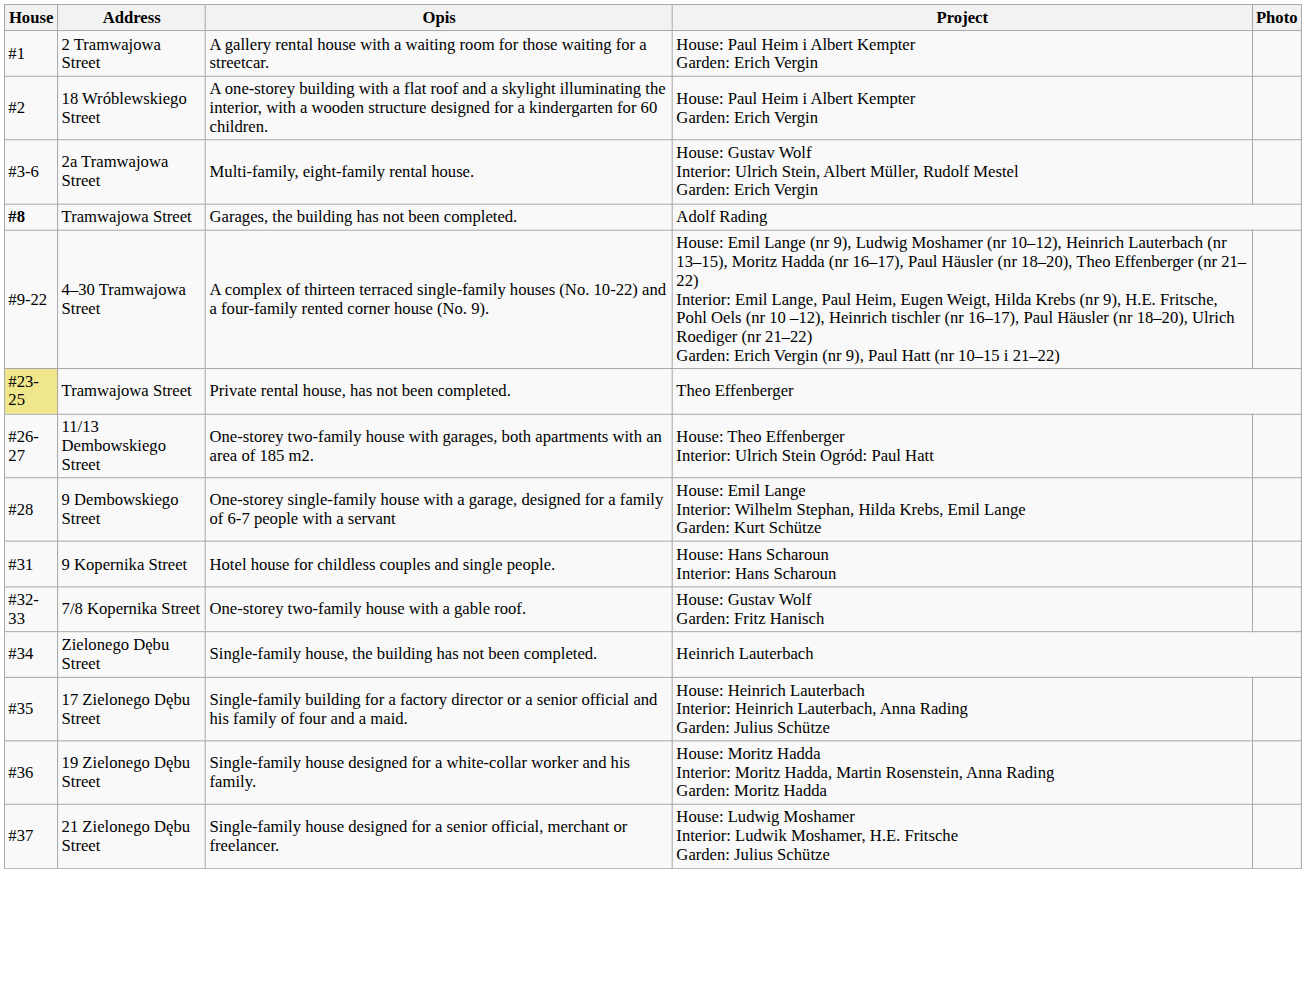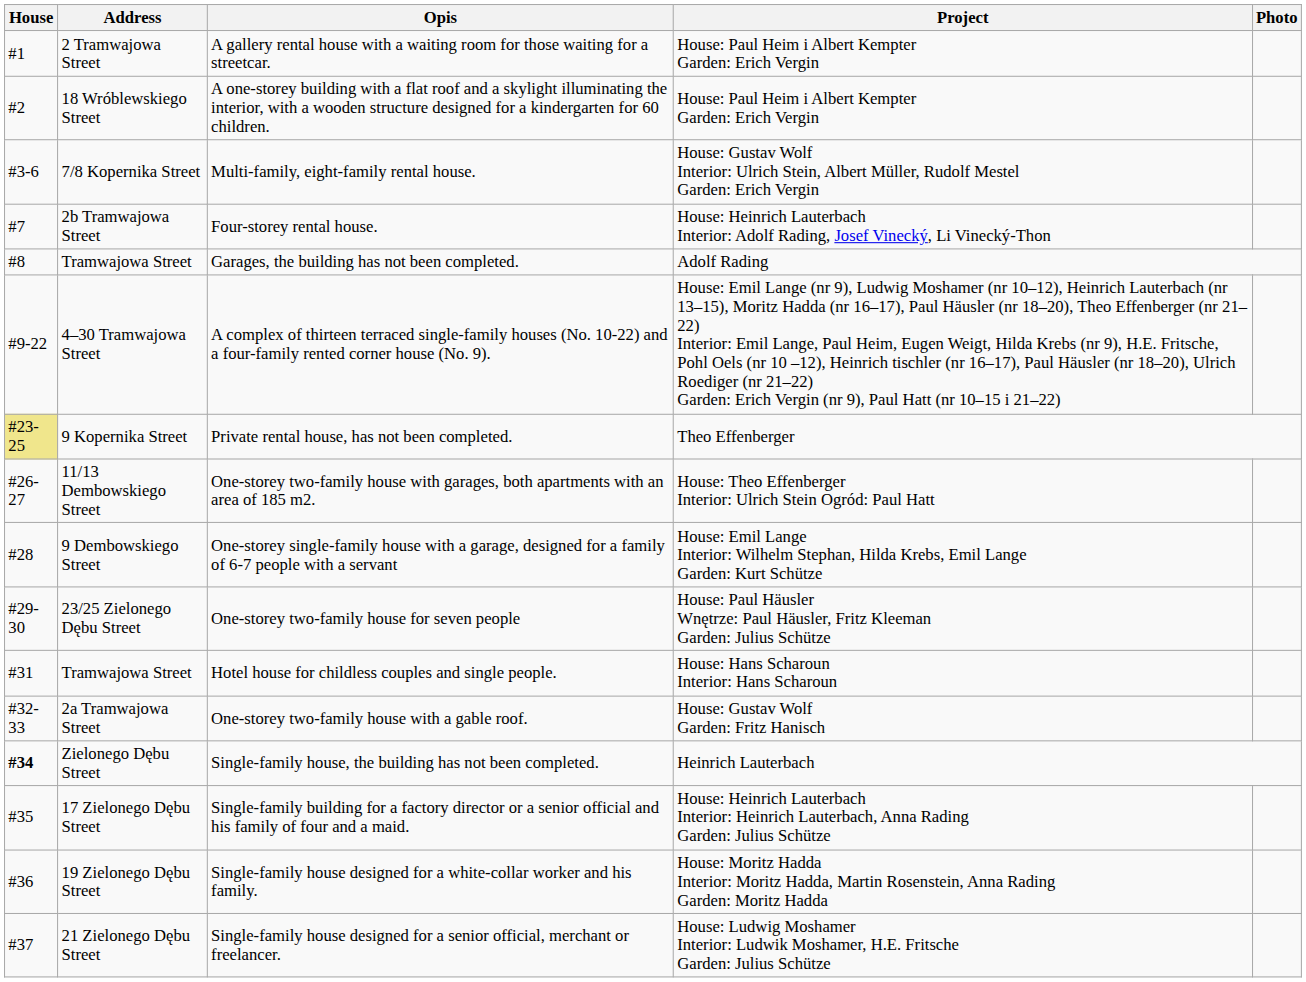(115, 171) 2a Tramwajowa Street -> (131, 171) 7/8 Kopernika Street
+ row: (294, 226)
(17, 216) bold -> (17, 261) normal
(127, 391) Tramwajowa Street -> (124, 436) 9 Kopernika Street
+ row: (366, 618)
(124, 564) 9 Kopernika Street -> (127, 673) Tramwajowa Street
(131, 609) 7/8 Kopernika Street -> (115, 718) 2a Tramwajowa Street
(21, 654) normal -> (21, 763) bold
